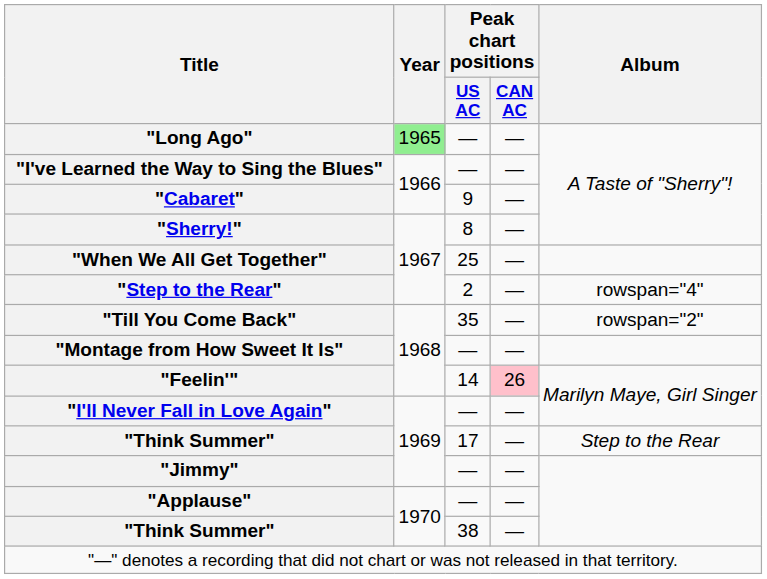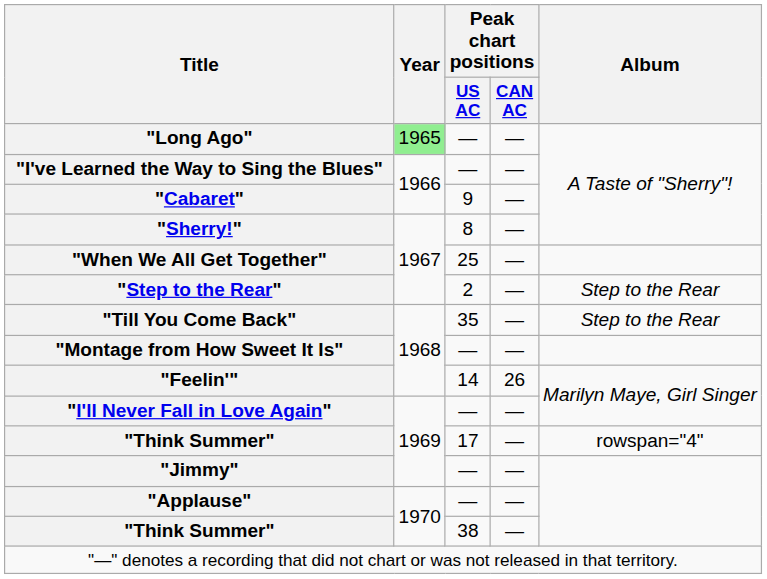(650, 289) rowspan="4" -> (650, 289) Step to the Rear
(650, 319) rowspan="2" -> (650, 319) Step to the Rear
(515, 380) pink background -> (515, 380) no background
(650, 440) Step to the Rear -> (650, 440) rowspan="4"
